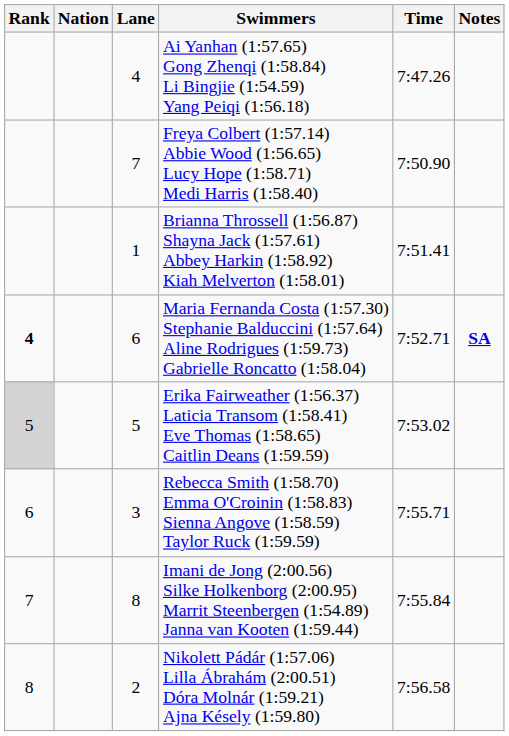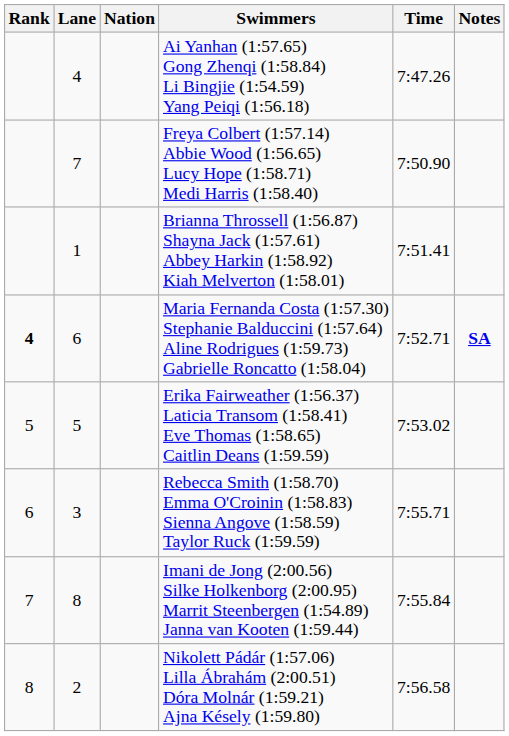columns swapped: (136, 18) <-> (83, 18)
(29, 425) lightgrey background -> (29, 425) no background
